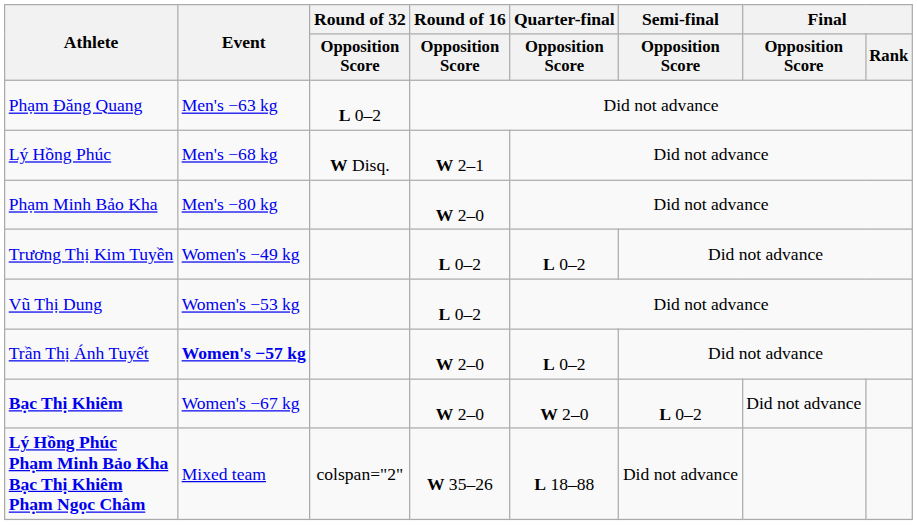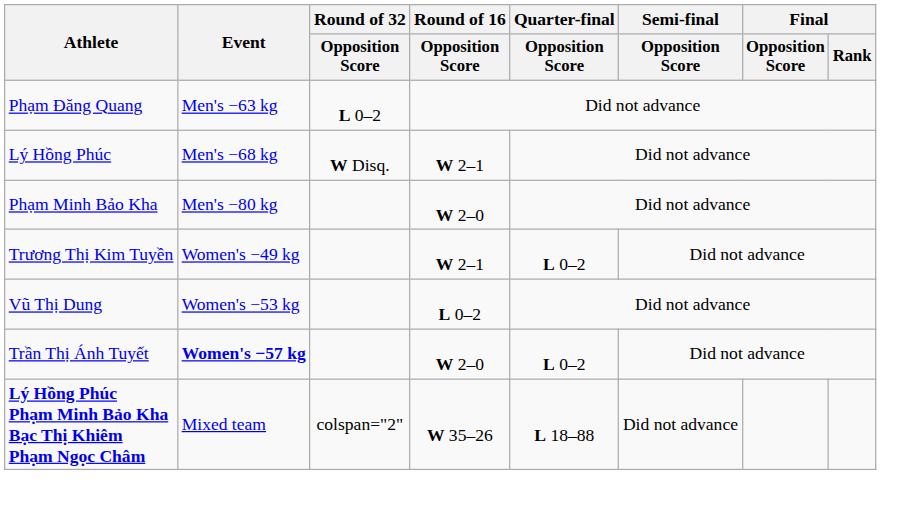(460, 265) L 0–2 -> (460, 265) W 2–1
- row: (66, 403)
